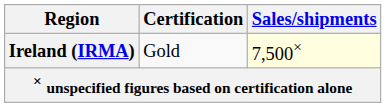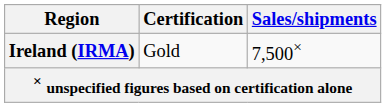(277, 50) lightyellow background -> (277, 50) no background
